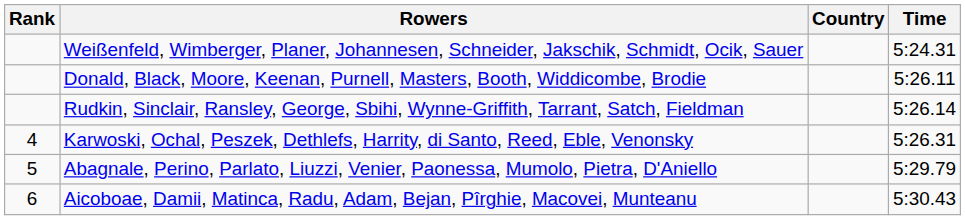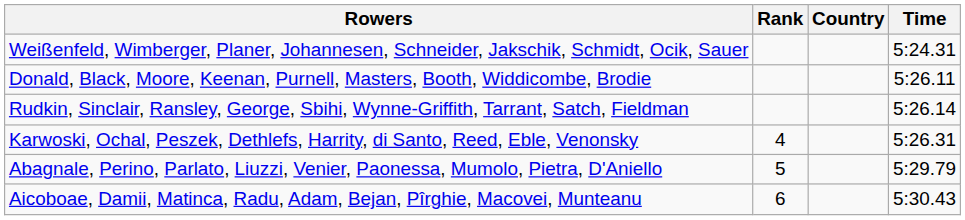columns swapped: (32, 19) <-> (434, 19)
